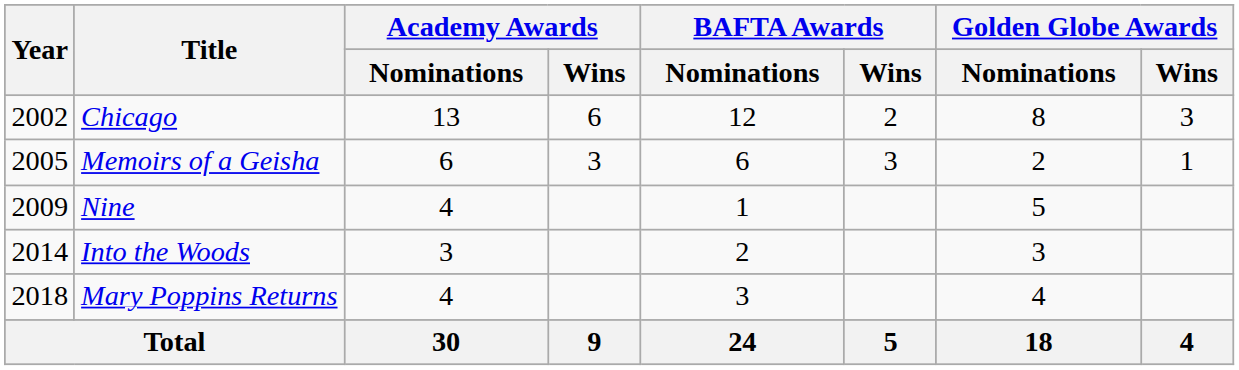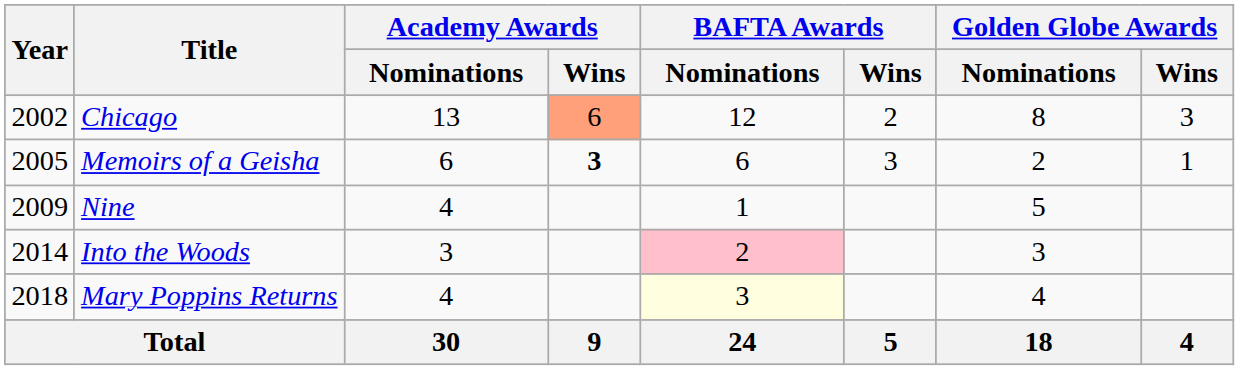(594, 116) no background -> (594, 116) lightsalmon background
(594, 161) normal -> (594, 161) bold
(742, 251) no background -> (742, 251) pink background
(742, 296) no background -> (742, 296) lightyellow background
